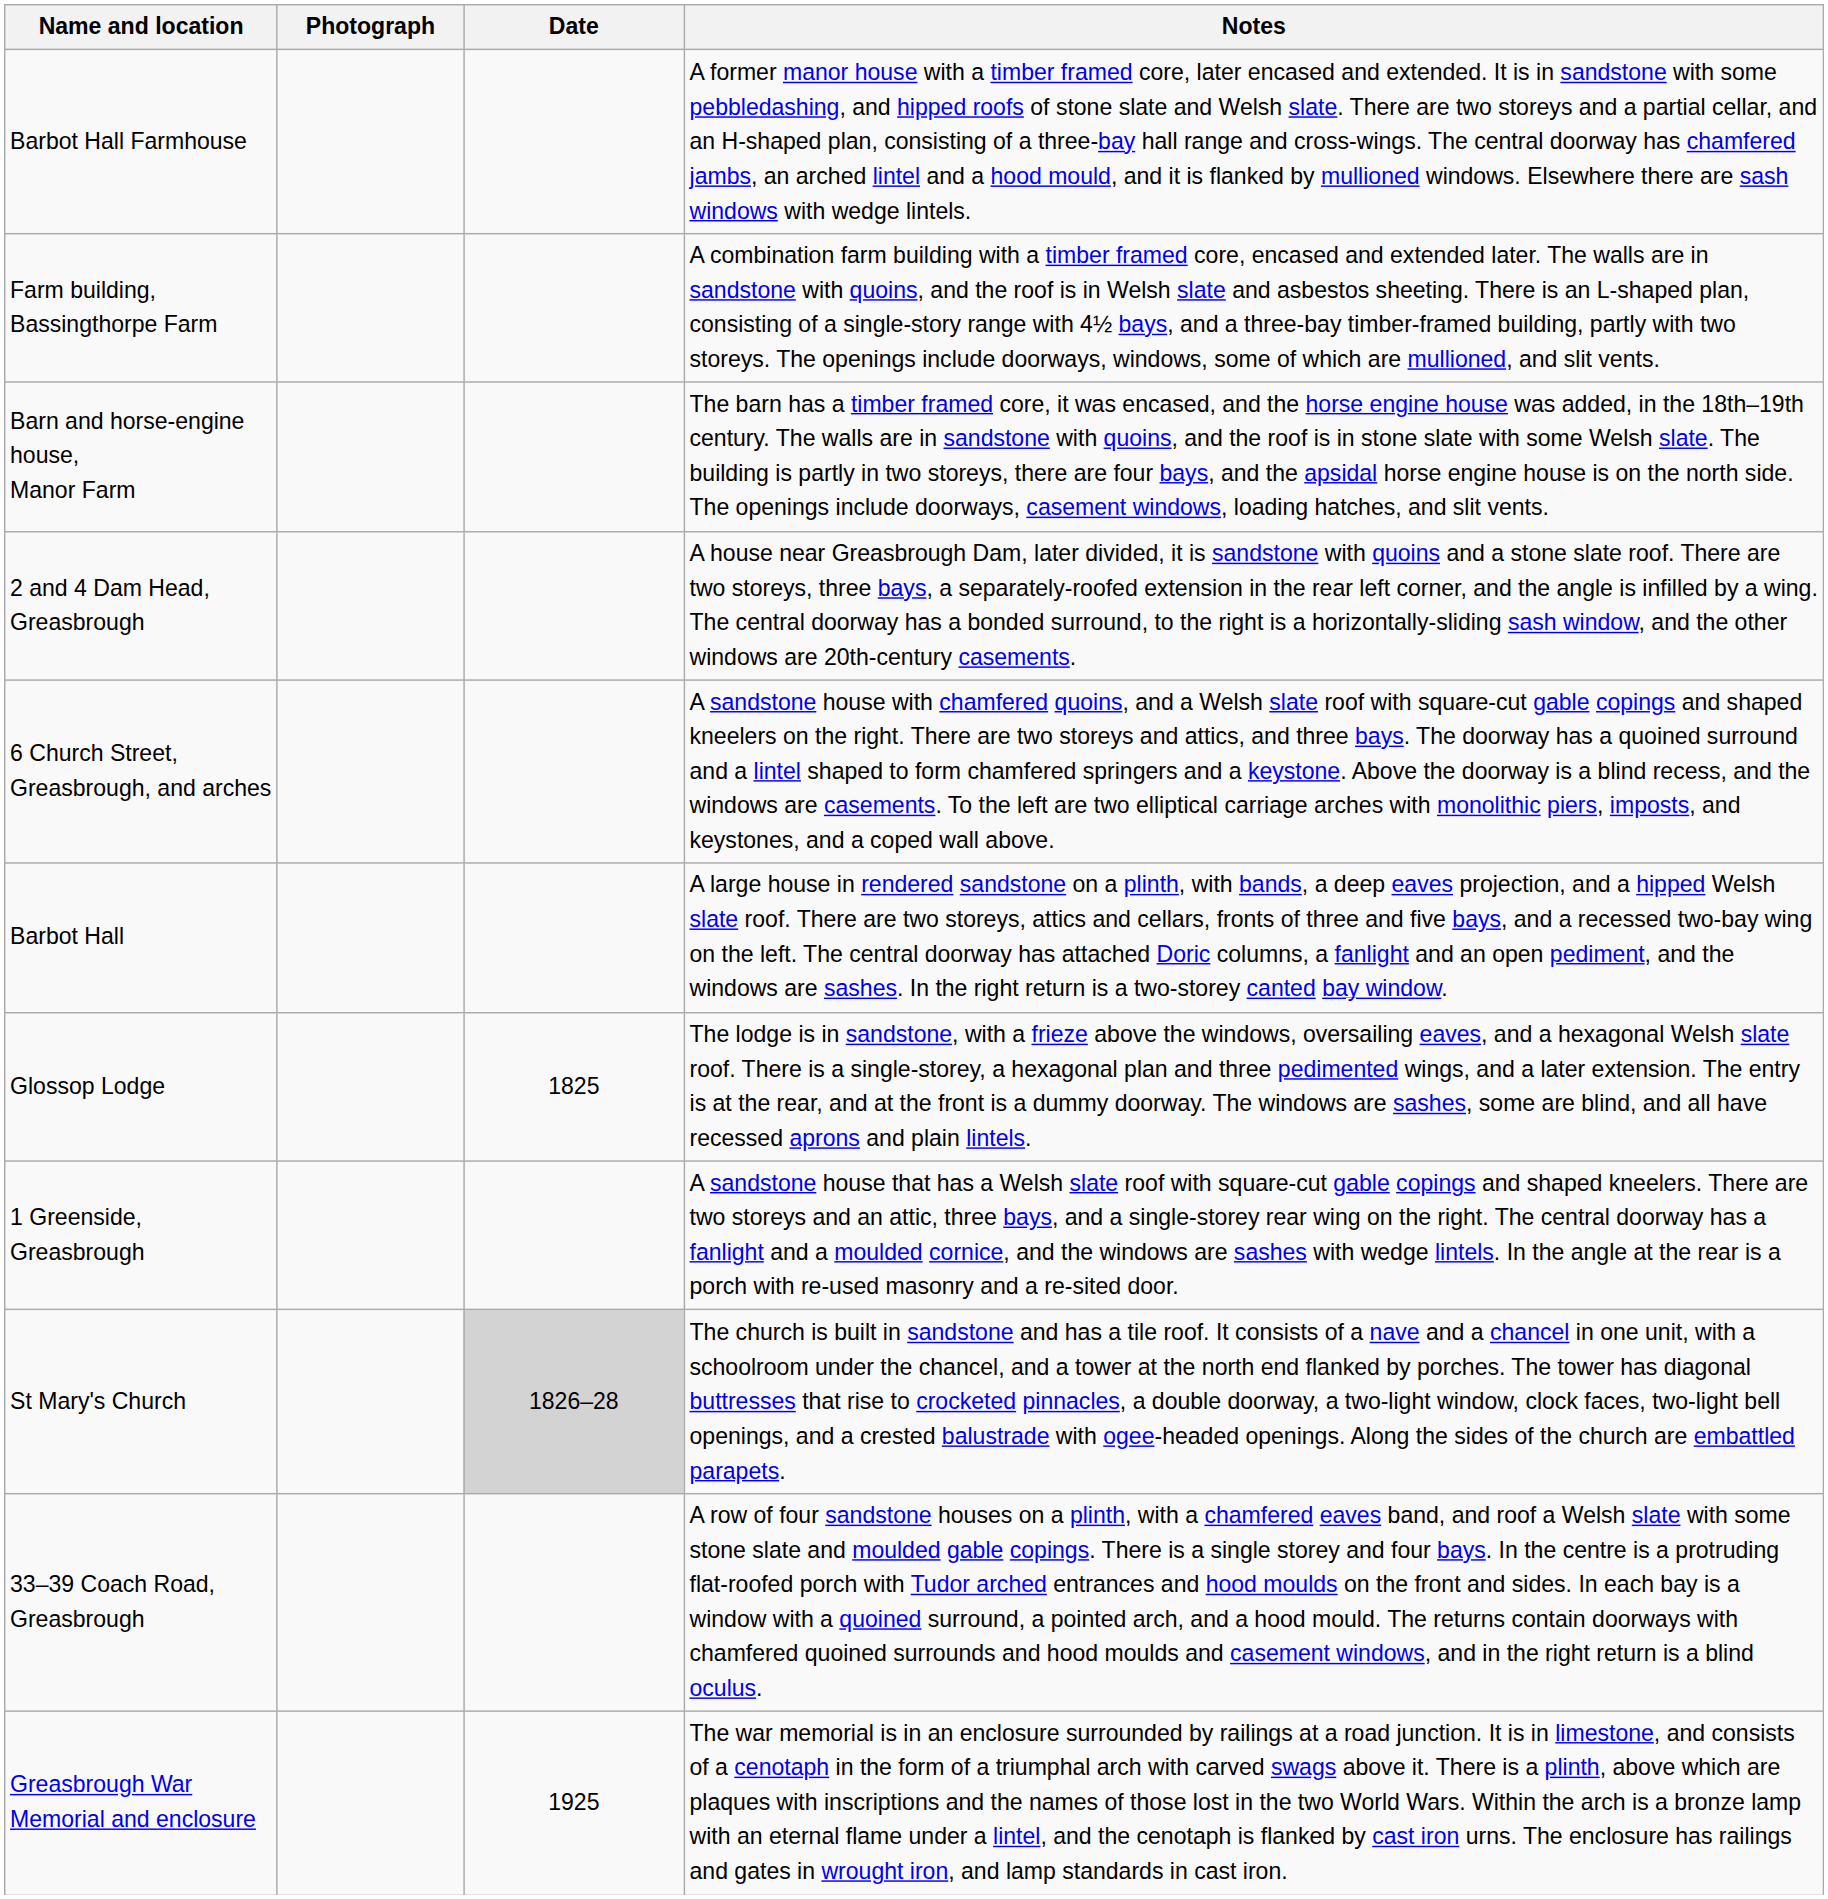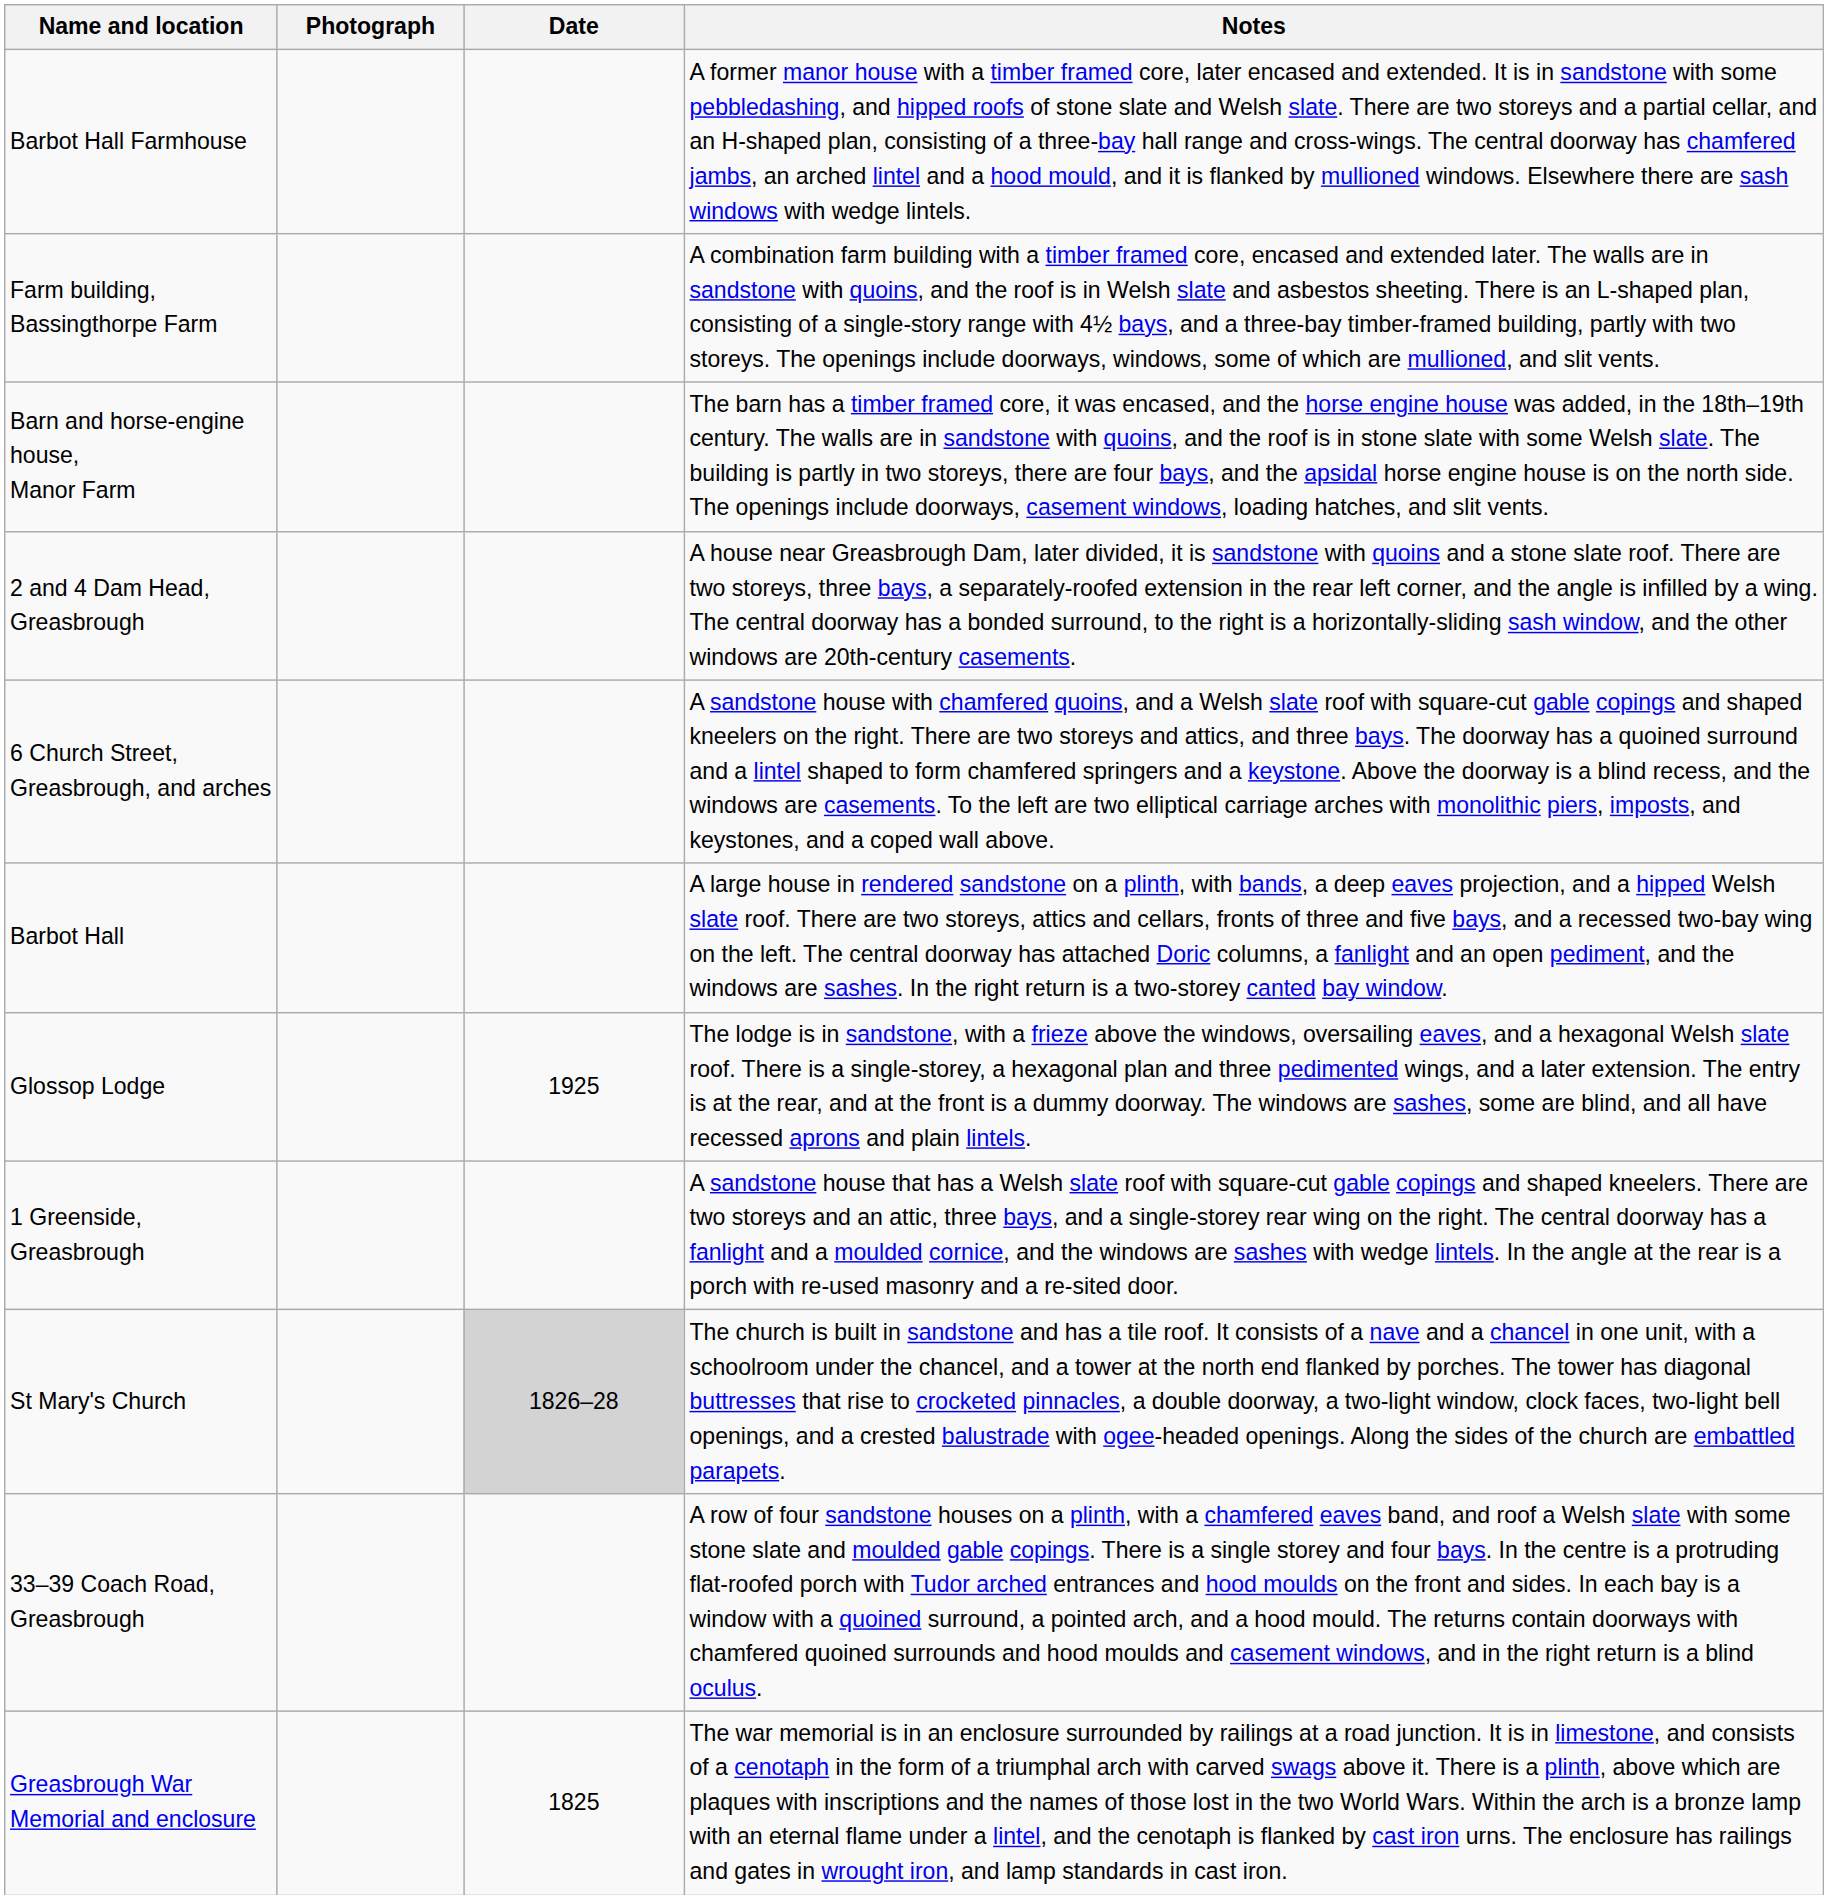(574, 1086) 1825 -> (574, 1086) 1925
(574, 1802) 1925 -> (574, 1802) 1825
